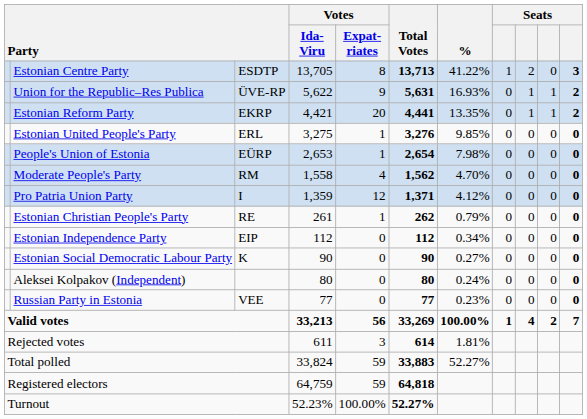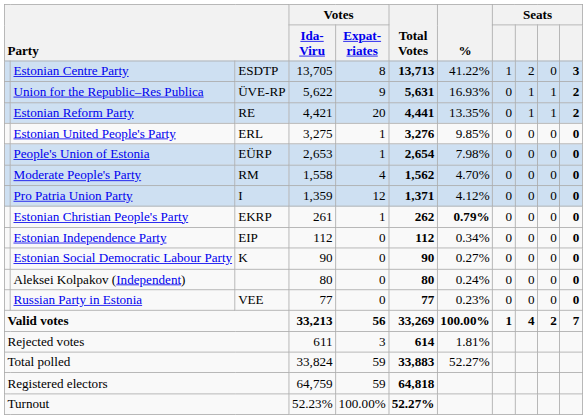(255, 112) EKRP -> (247, 112) RE
(247, 216) RE -> (255, 216) EKRP
(473, 216) normal -> (472, 216) bold
